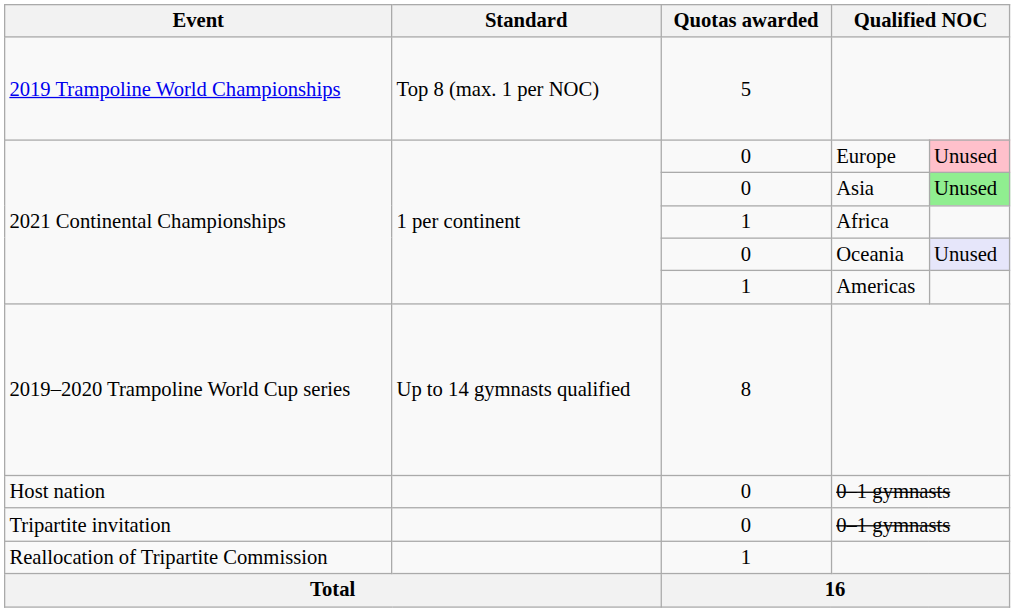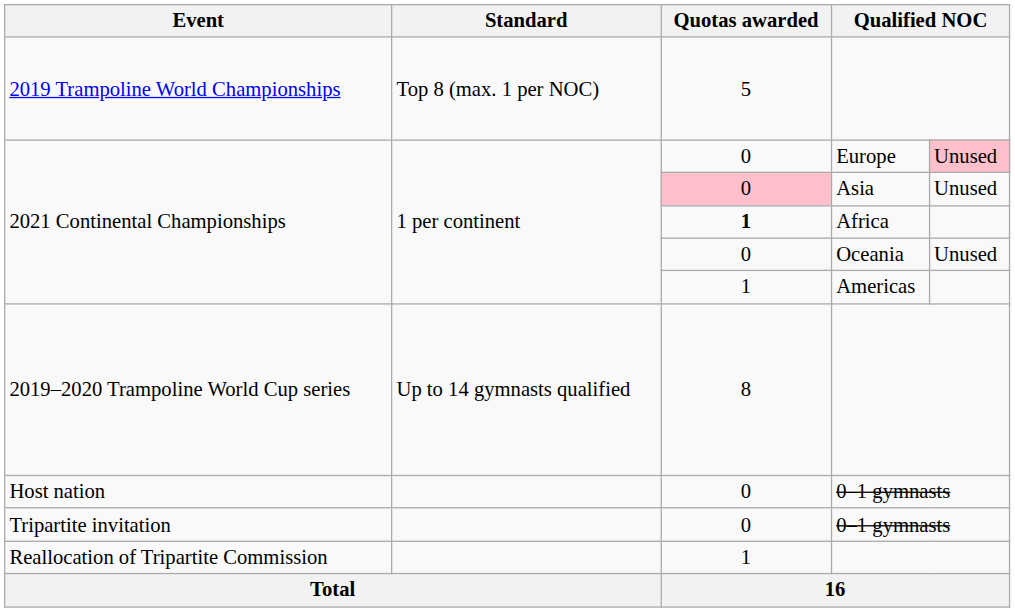(746, 188) no background -> (746, 188) pink background
(966, 188) lightgreen background -> (966, 188) no background
(746, 221) normal -> (746, 221) bold
(966, 254) lavender background -> (966, 254) no background
